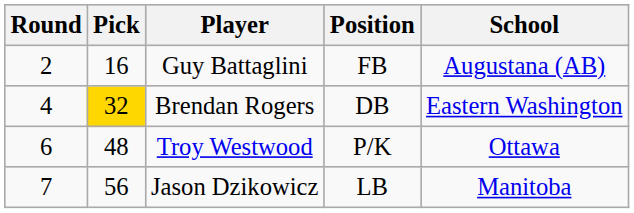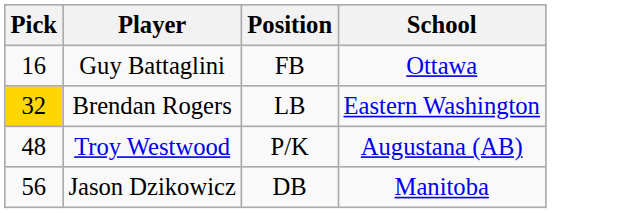- column: (46, 24)
(524, 65) Augustana (AB) -> (442, 65) Ottawa
(372, 106) DB -> (290, 106) LB
(524, 146) Ottawa -> (442, 146) Augustana (AB)
(372, 187) LB -> (290, 187) DB
